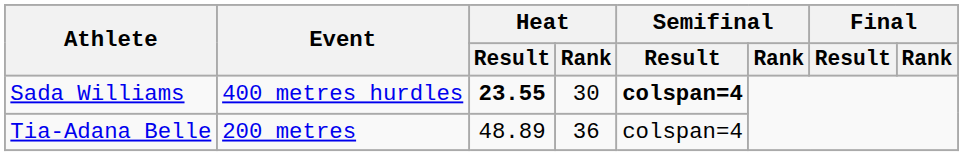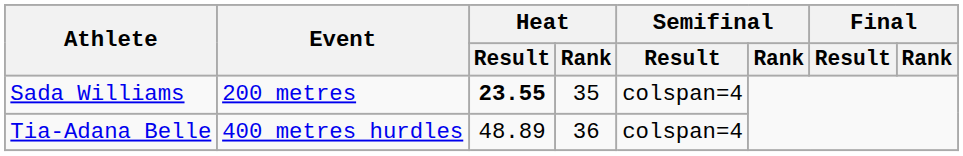(343, 94) 400 metres hurdles -> (289, 94) 200 metres
(586, 94) 30 -> (586, 94) 35
(682, 94) bold -> (682, 94) normal
(289, 132) 200 metres -> (343, 132) 400 metres hurdles
